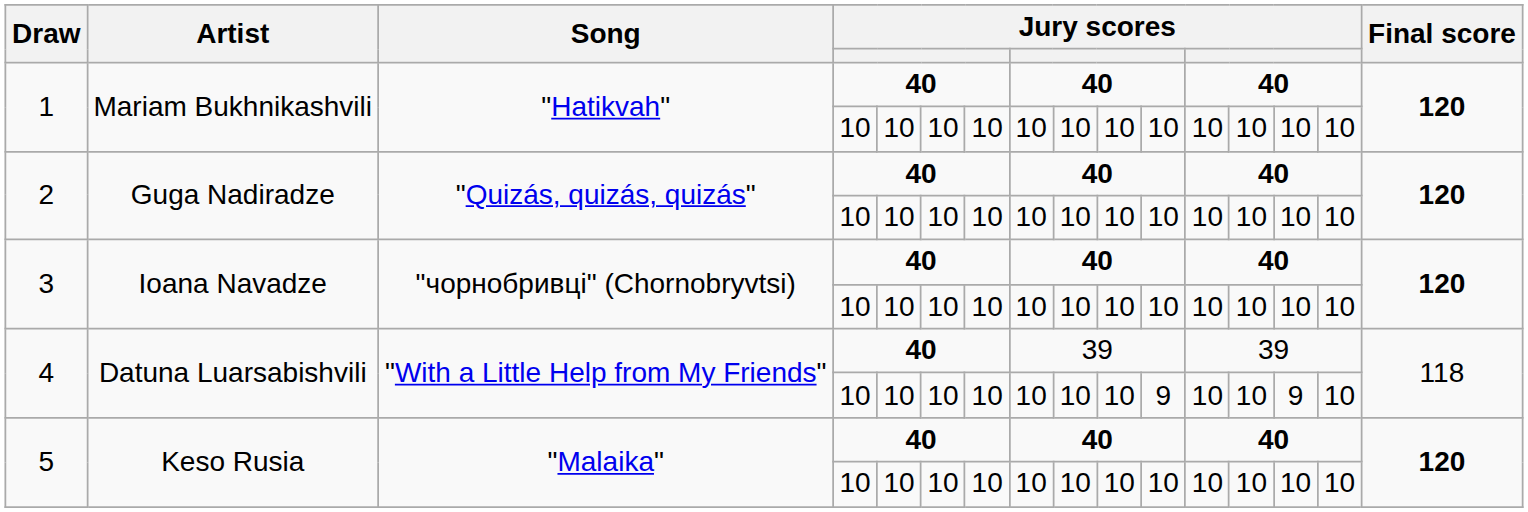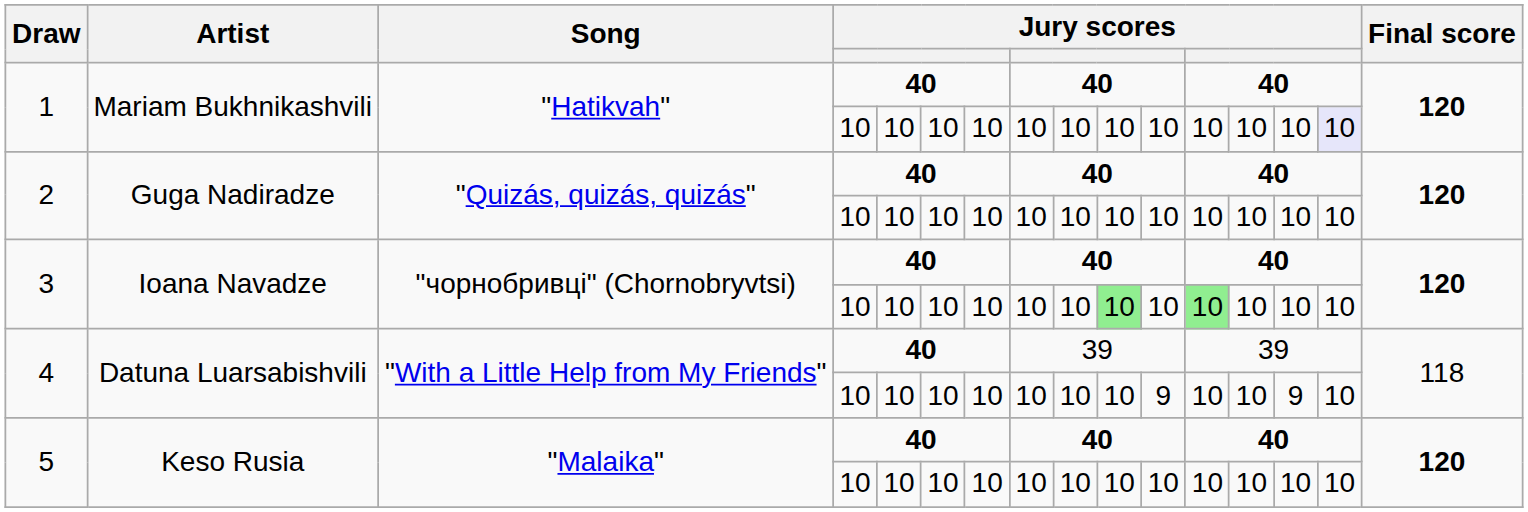(1340, 128) no background -> (1340, 128) lavender background
(1119, 306) no background -> (1119, 306) lightgreen background
(1207, 306) no background -> (1207, 306) lightgreen background
